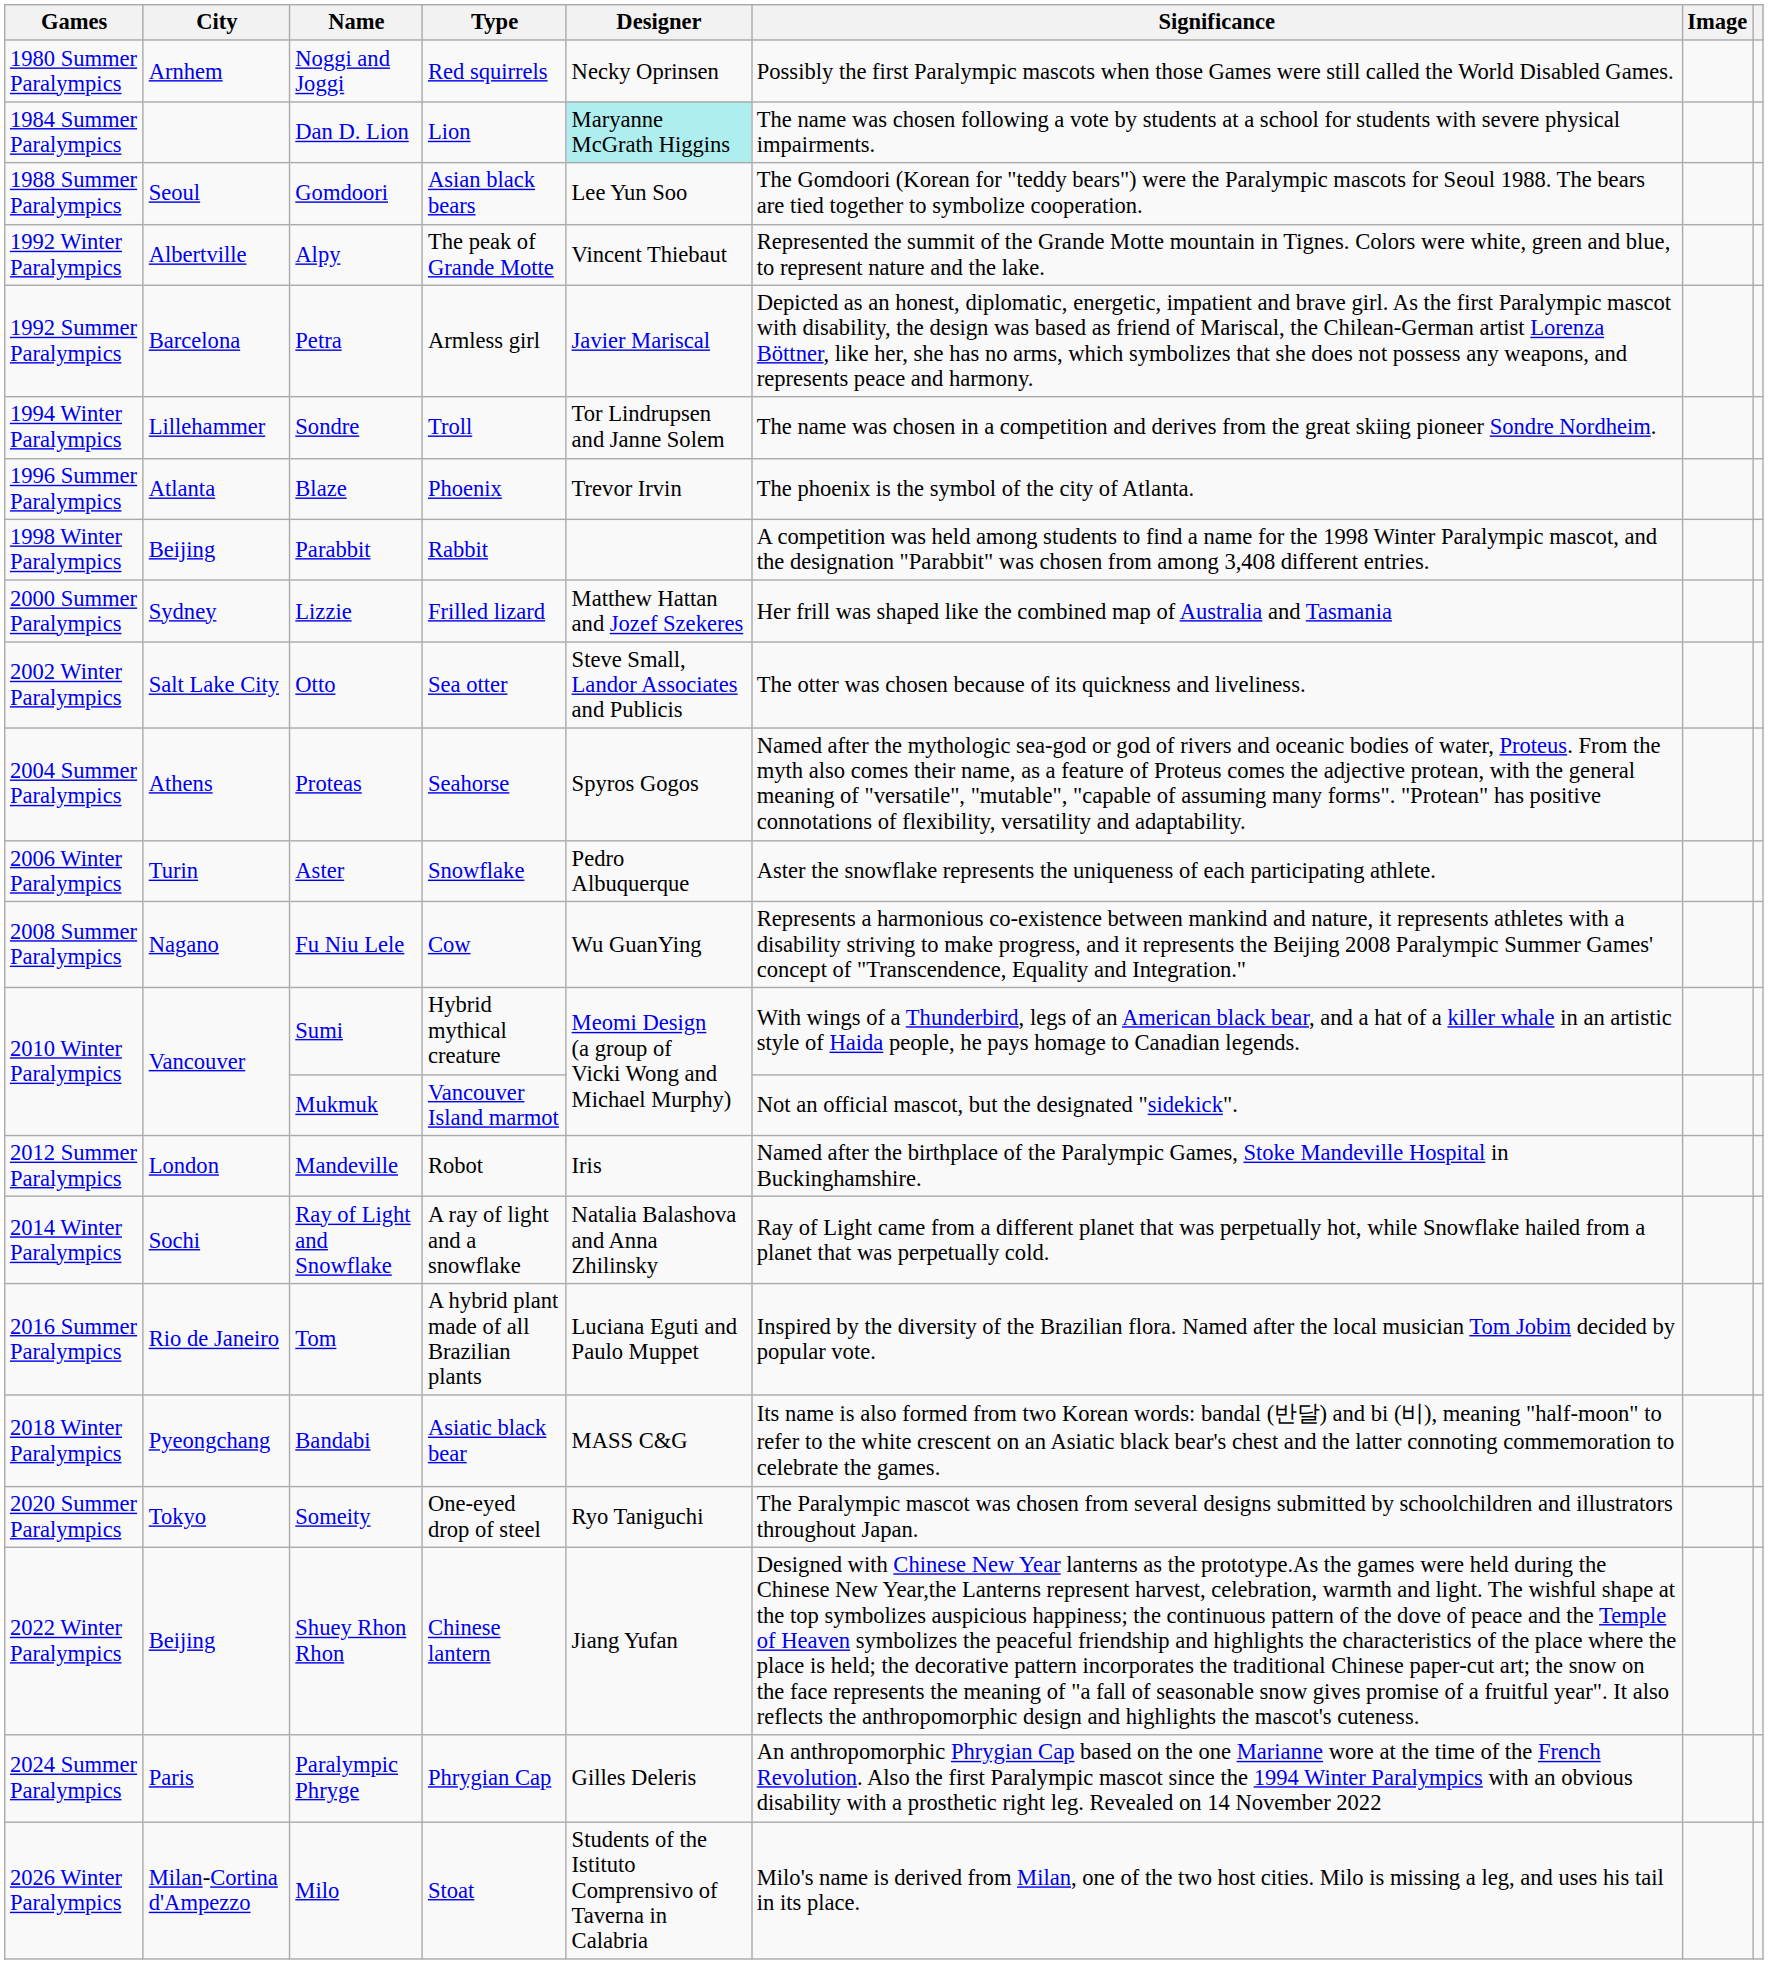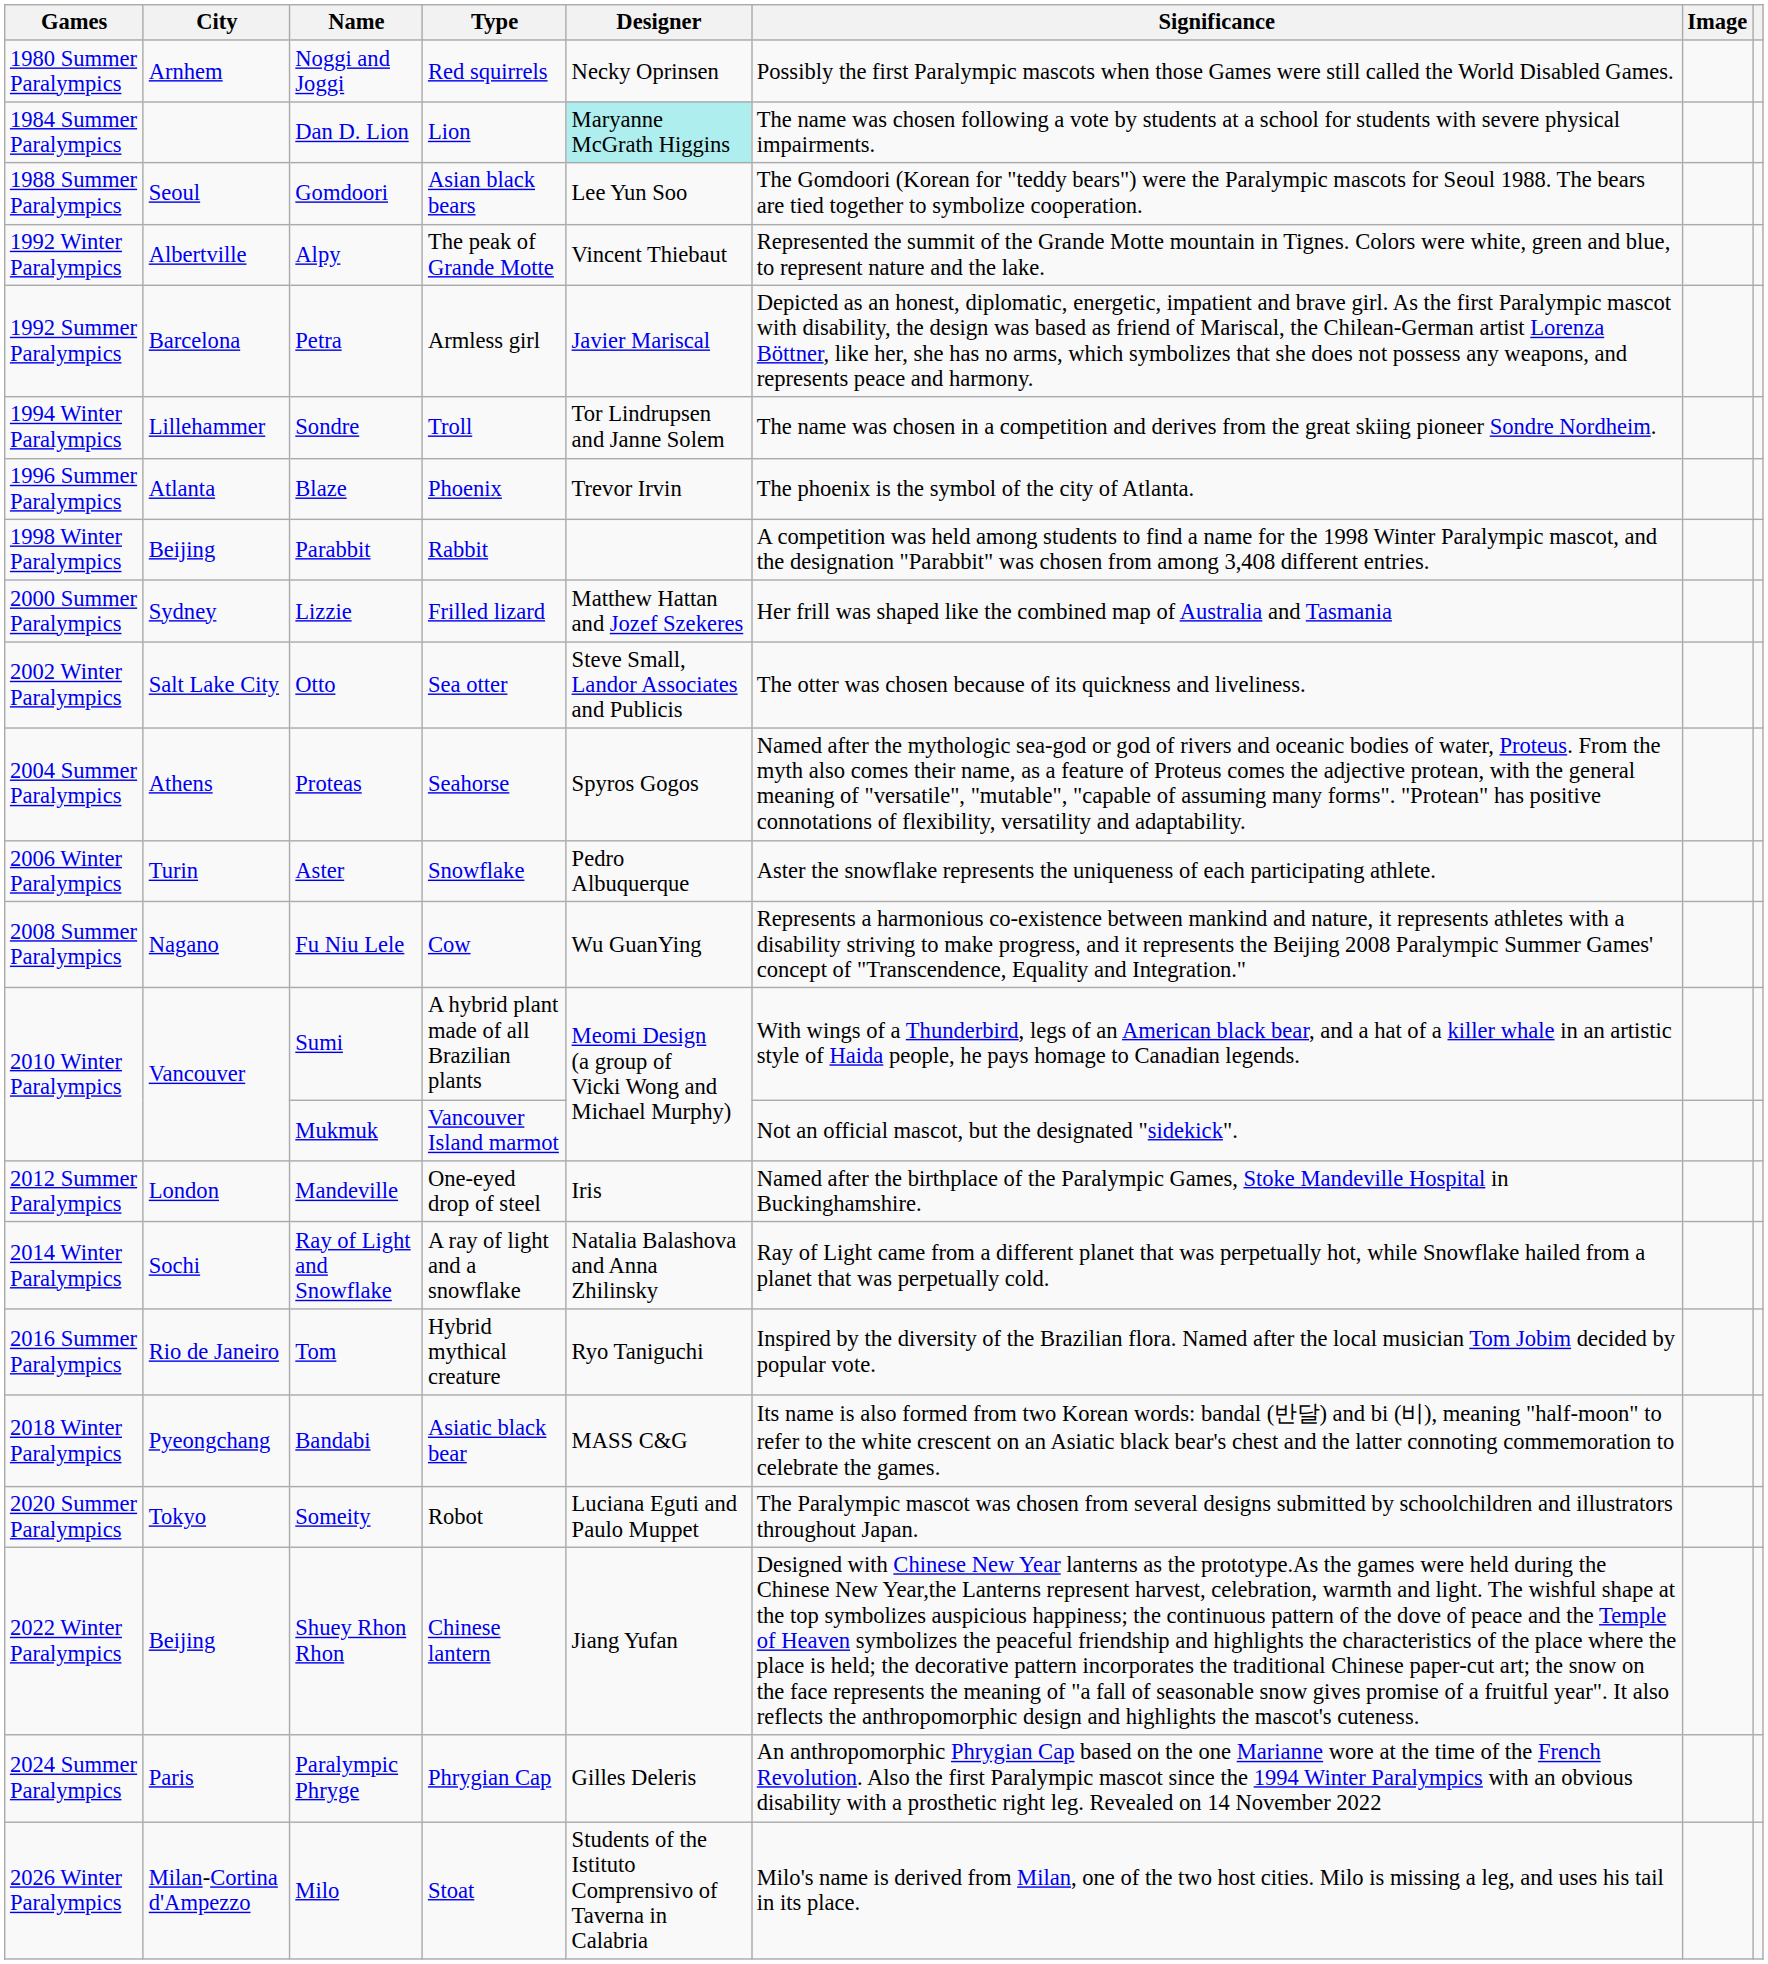(467, 1030) Hybrid mythical creature -> (493, 1043) A hybrid plant made of all Brazilian plants
(456, 1165) Robot -> (484, 1191) One-eyed drop of steel
(493, 1338) A hybrid plant made of all Brazilian plants -> (467, 1351) Hybrid mythical creature
(654, 1338) Luciana Eguti and Paulo Muppet -> (638, 1351) Ryo Taniguchi
(484, 1516) One-eyed drop of steel -> (456, 1516) Robot
(638, 1516) Ryo Taniguchi -> (654, 1516) Luciana Eguti and Paulo Muppet
